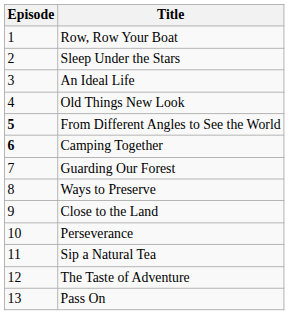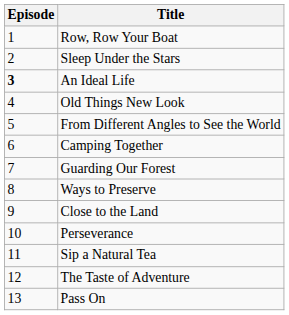(11, 80) normal -> (11, 80) bold
(11, 124) bold -> (11, 124) normal
(11, 146) bold -> (11, 146) normal
